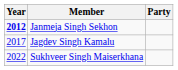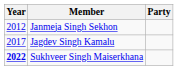(16, 27) bold -> (16, 27) normal
(16, 57) normal -> (16, 57) bold
